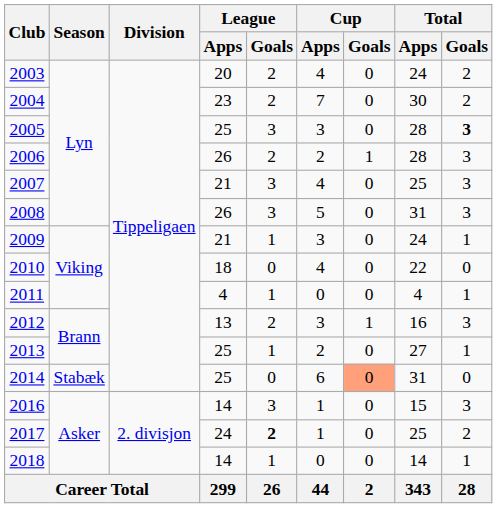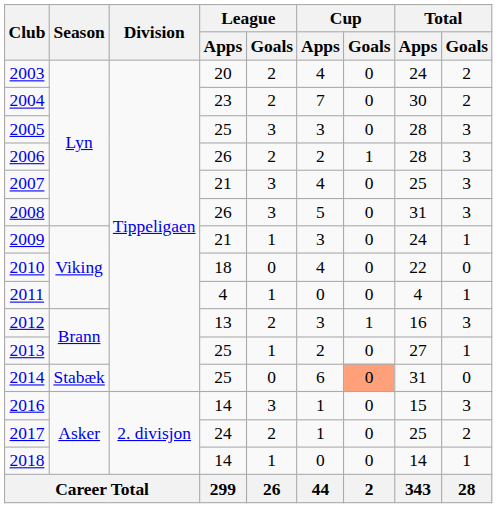(467, 128) bold -> (467, 128) normal
(272, 433) bold -> (272, 433) normal
